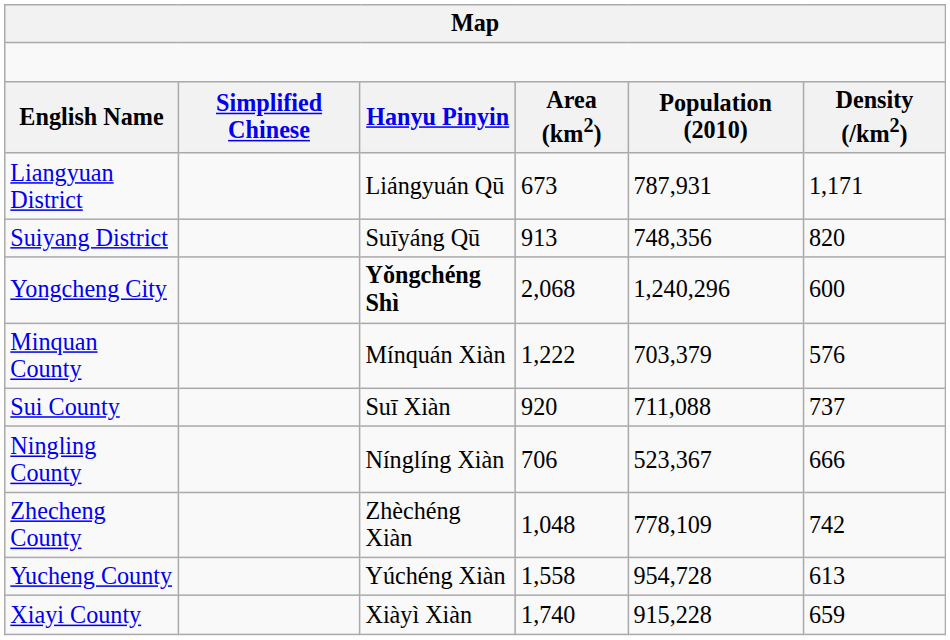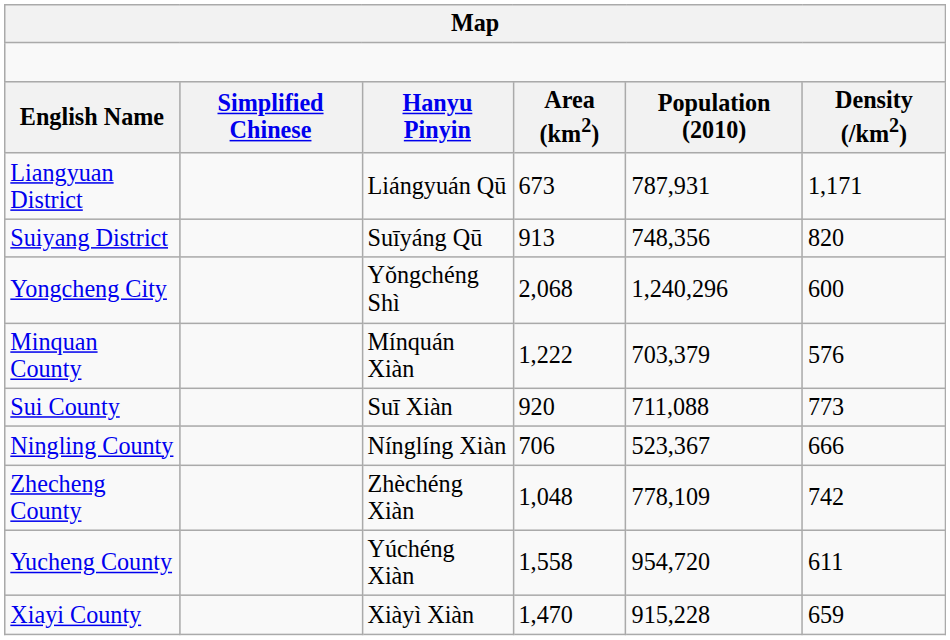(423, 289) bold -> (423, 289) normal
(827, 407) 737 -> (826, 407) 773
(673, 576) 954,728 -> (671, 562) 954,720
(827, 576) 613 -> (826, 562) 611
(548, 614) 1,740 -> (546, 614) 1,470
